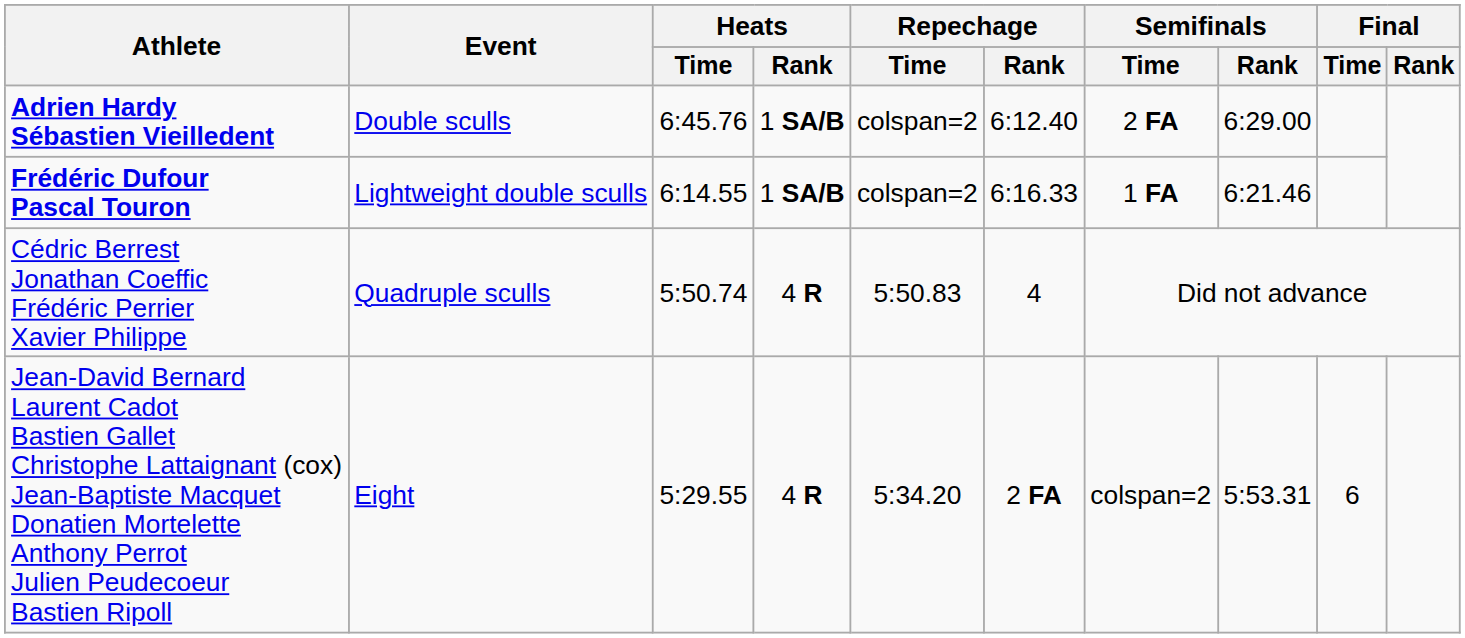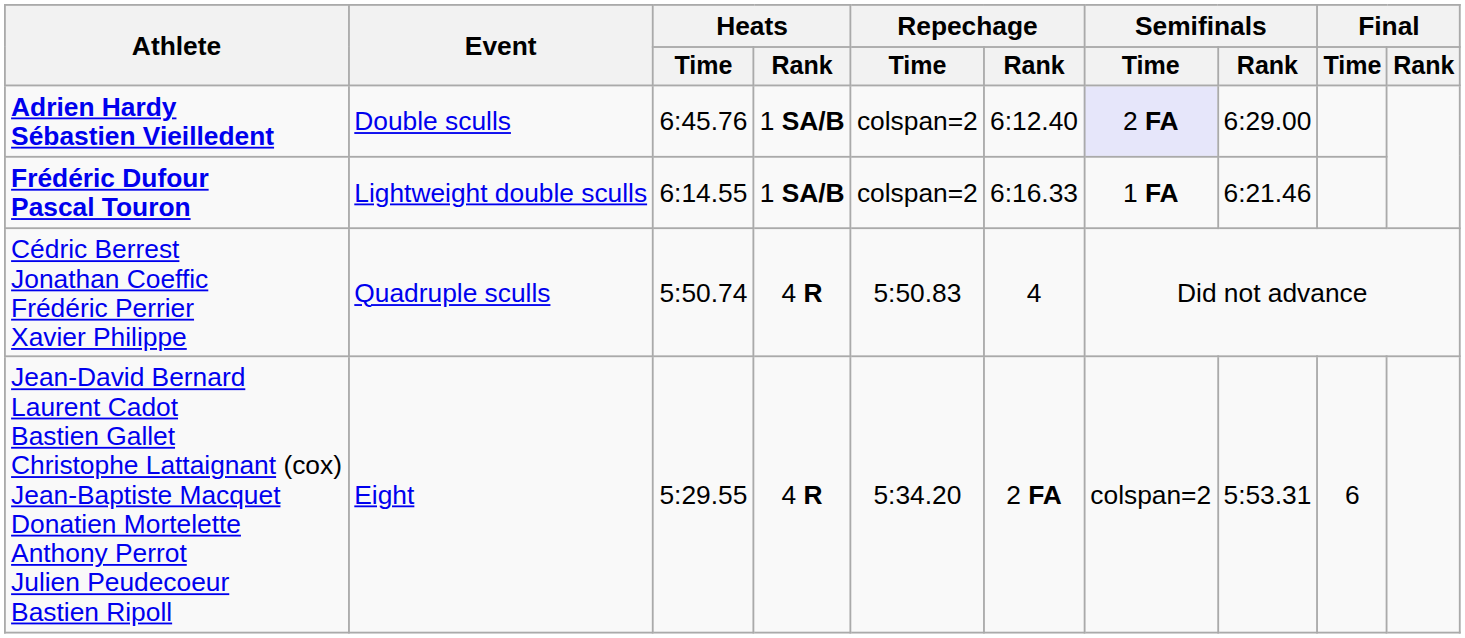(1151, 122) no background -> (1151, 122) lavender background
